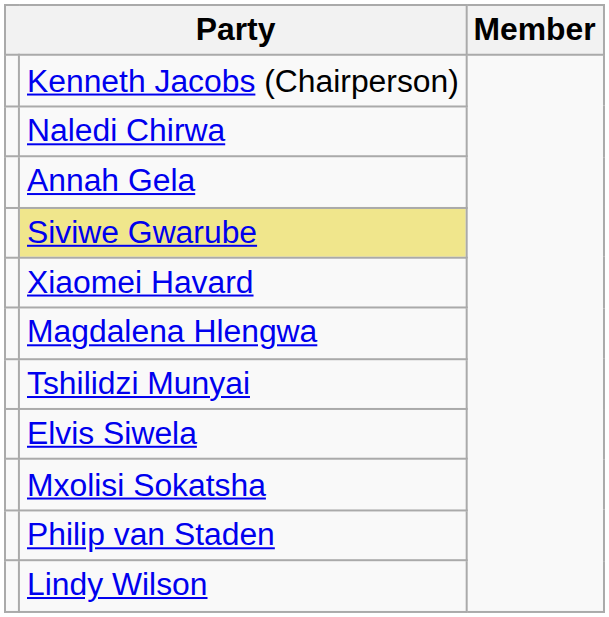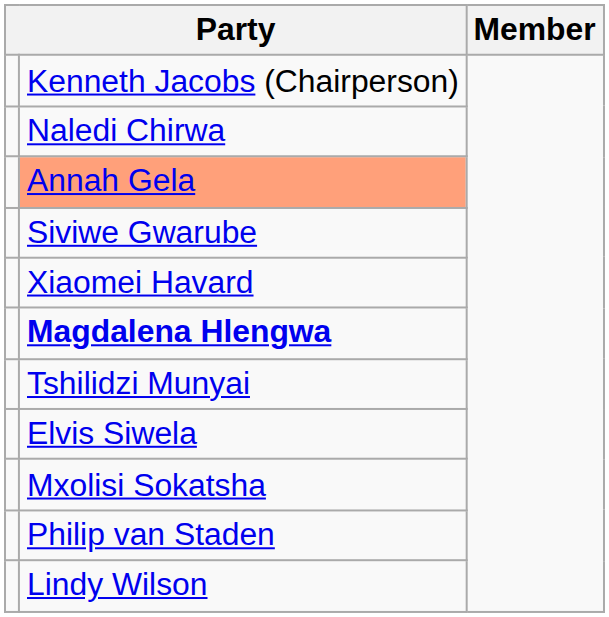(111, 181) no background -> (111, 181) lightsalmon background
(142, 231) khaki background -> (142, 231) no background
(172, 332) normal -> (179, 332) bold
